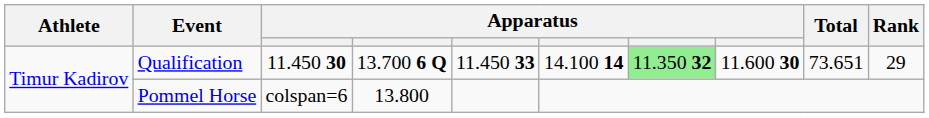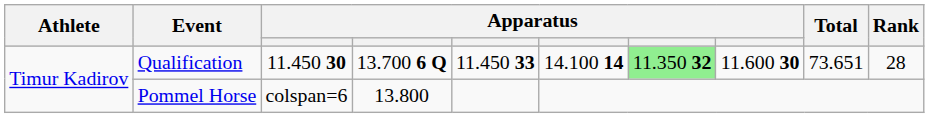(896, 62) 29 -> (896, 62) 28
